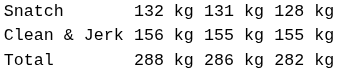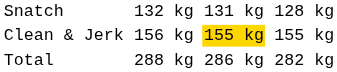(234, 36) no background -> (234, 36) gold background
